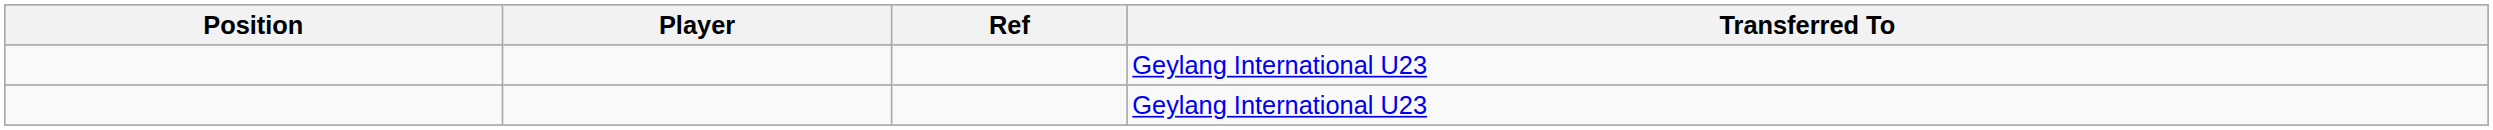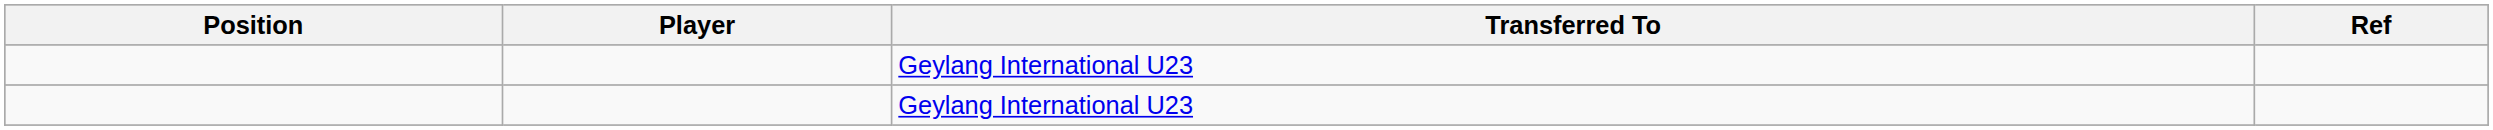columns swapped: (1807, 25) <-> (1009, 25)
